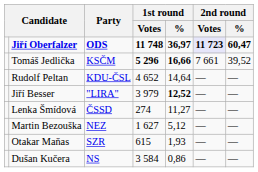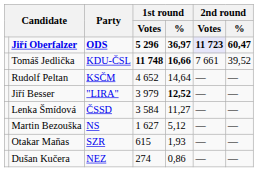(149, 45) 11 748 -> (147, 45) 5 296
(101, 61) KSČM -> (109, 61) KDU-ČSL
(147, 61) 5 296 -> (149, 61) 11 748
(109, 77) KDU-ČSL -> (101, 77) KSČM
(143, 110) 274 -> (147, 110) 3 584
(96, 126) NEZ -> (93, 126) NS
(93, 158) NS -> (96, 158) NEZ
(147, 158) 3 584 -> (143, 158) 274
